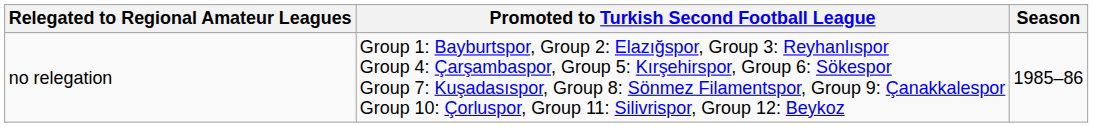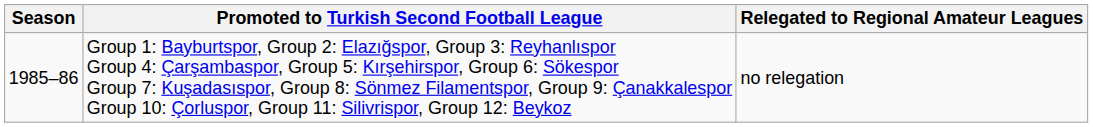columns swapped: (1048, 18) <-> (180, 18)
